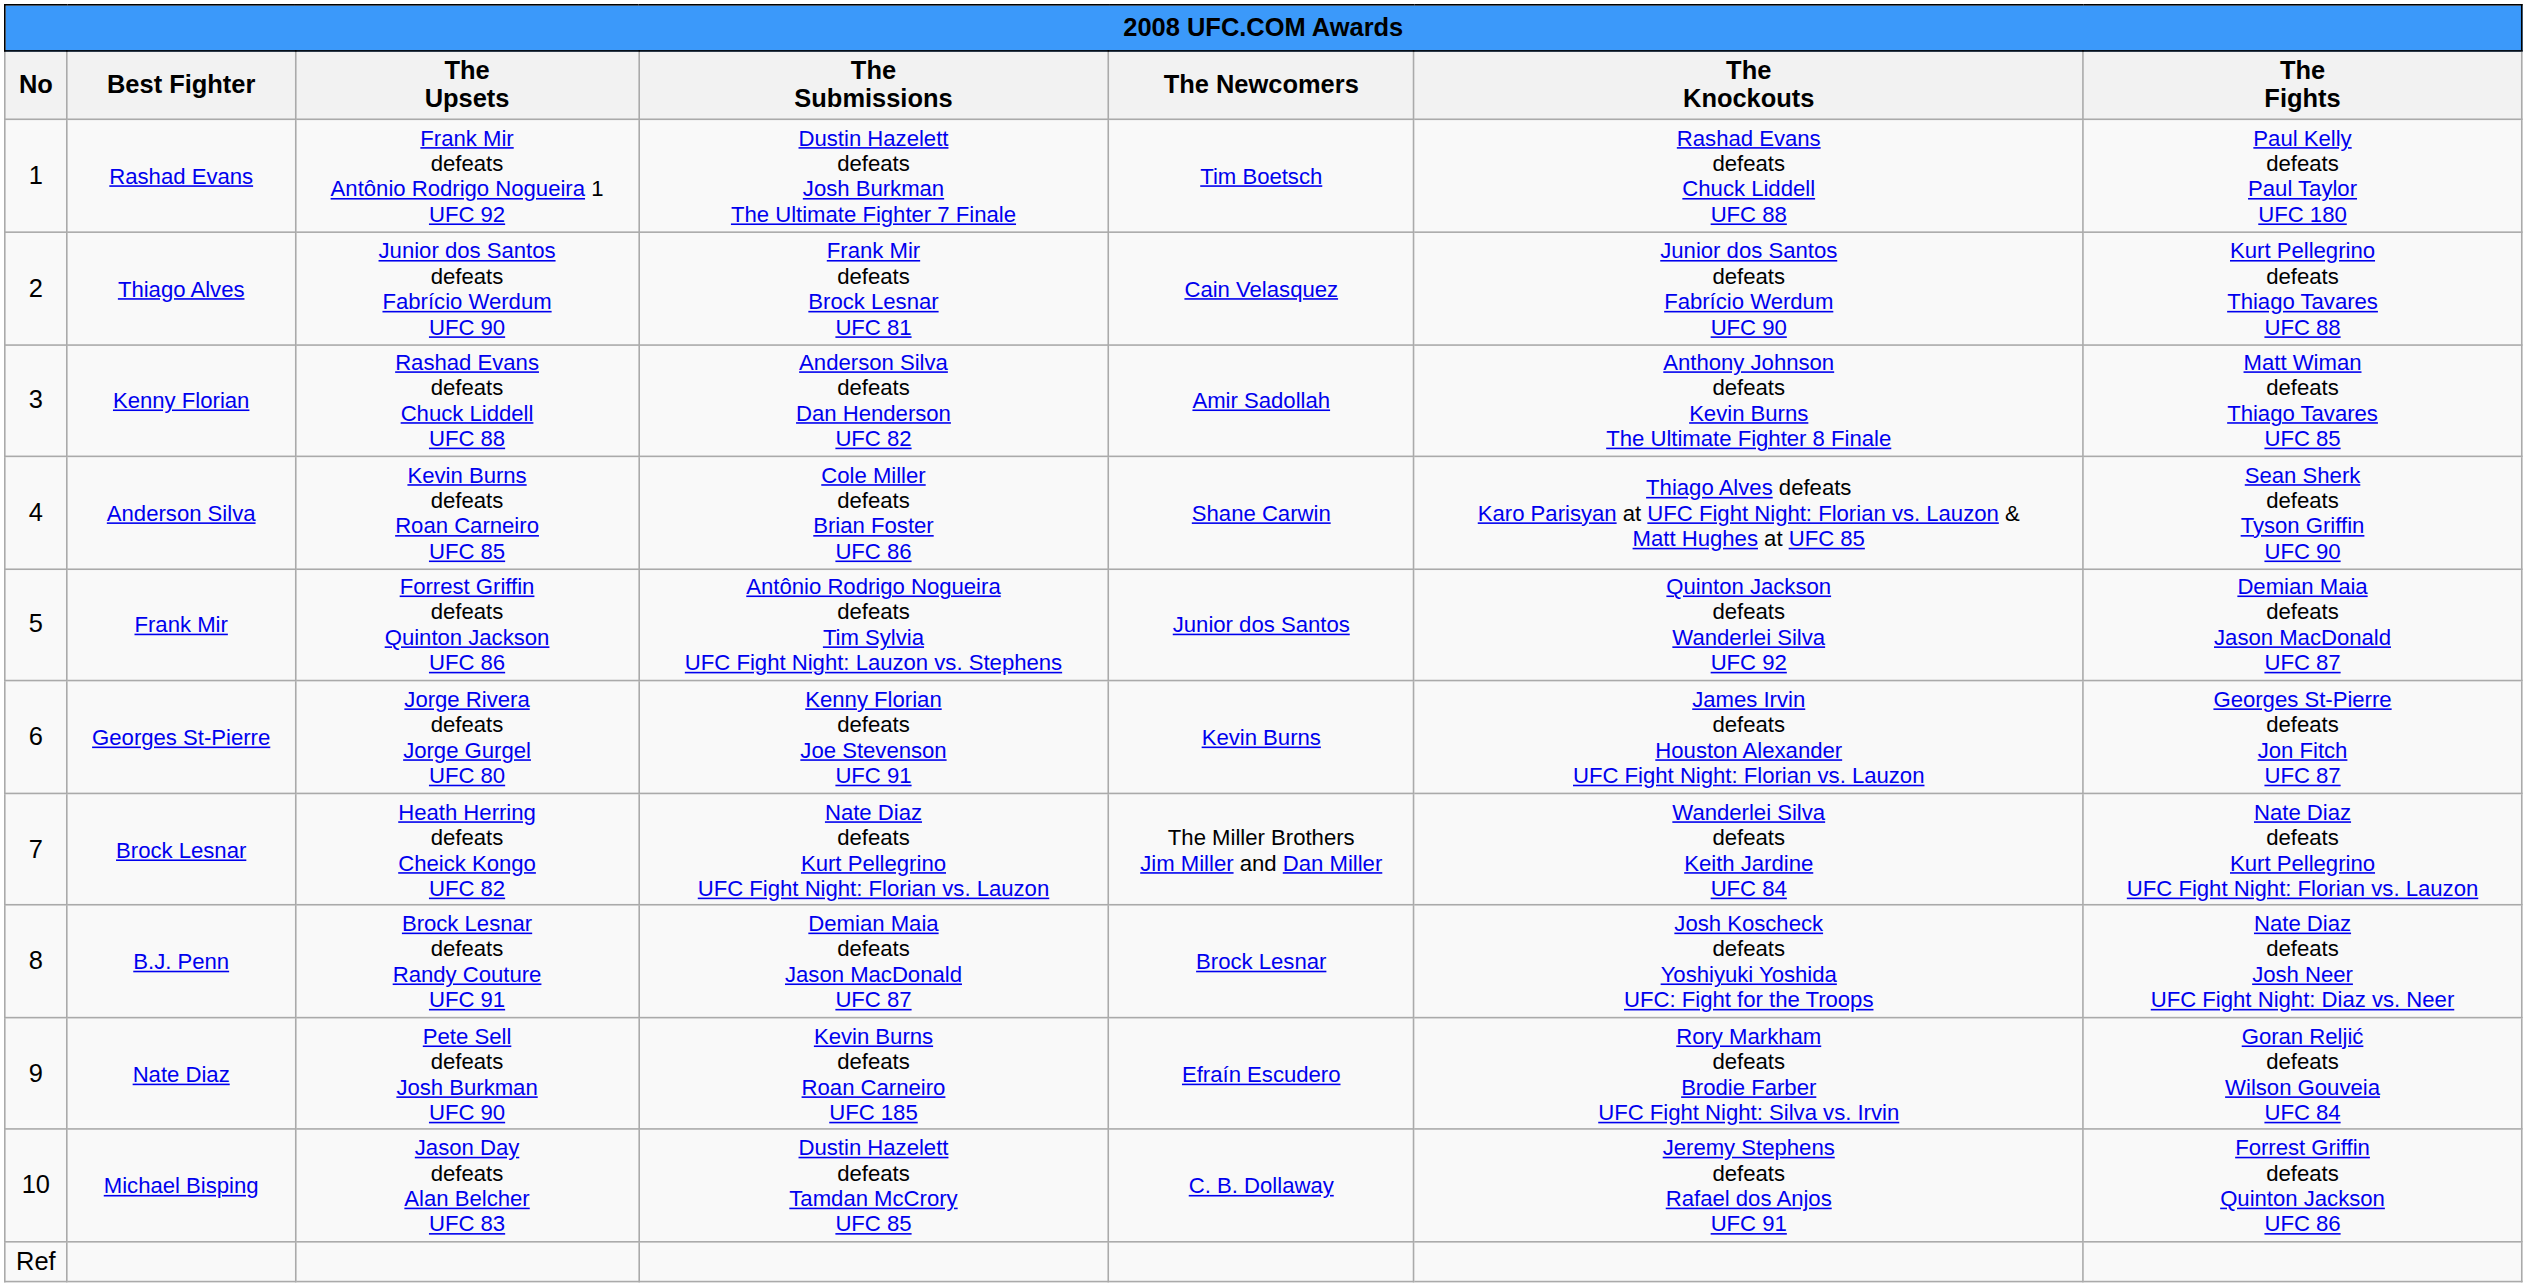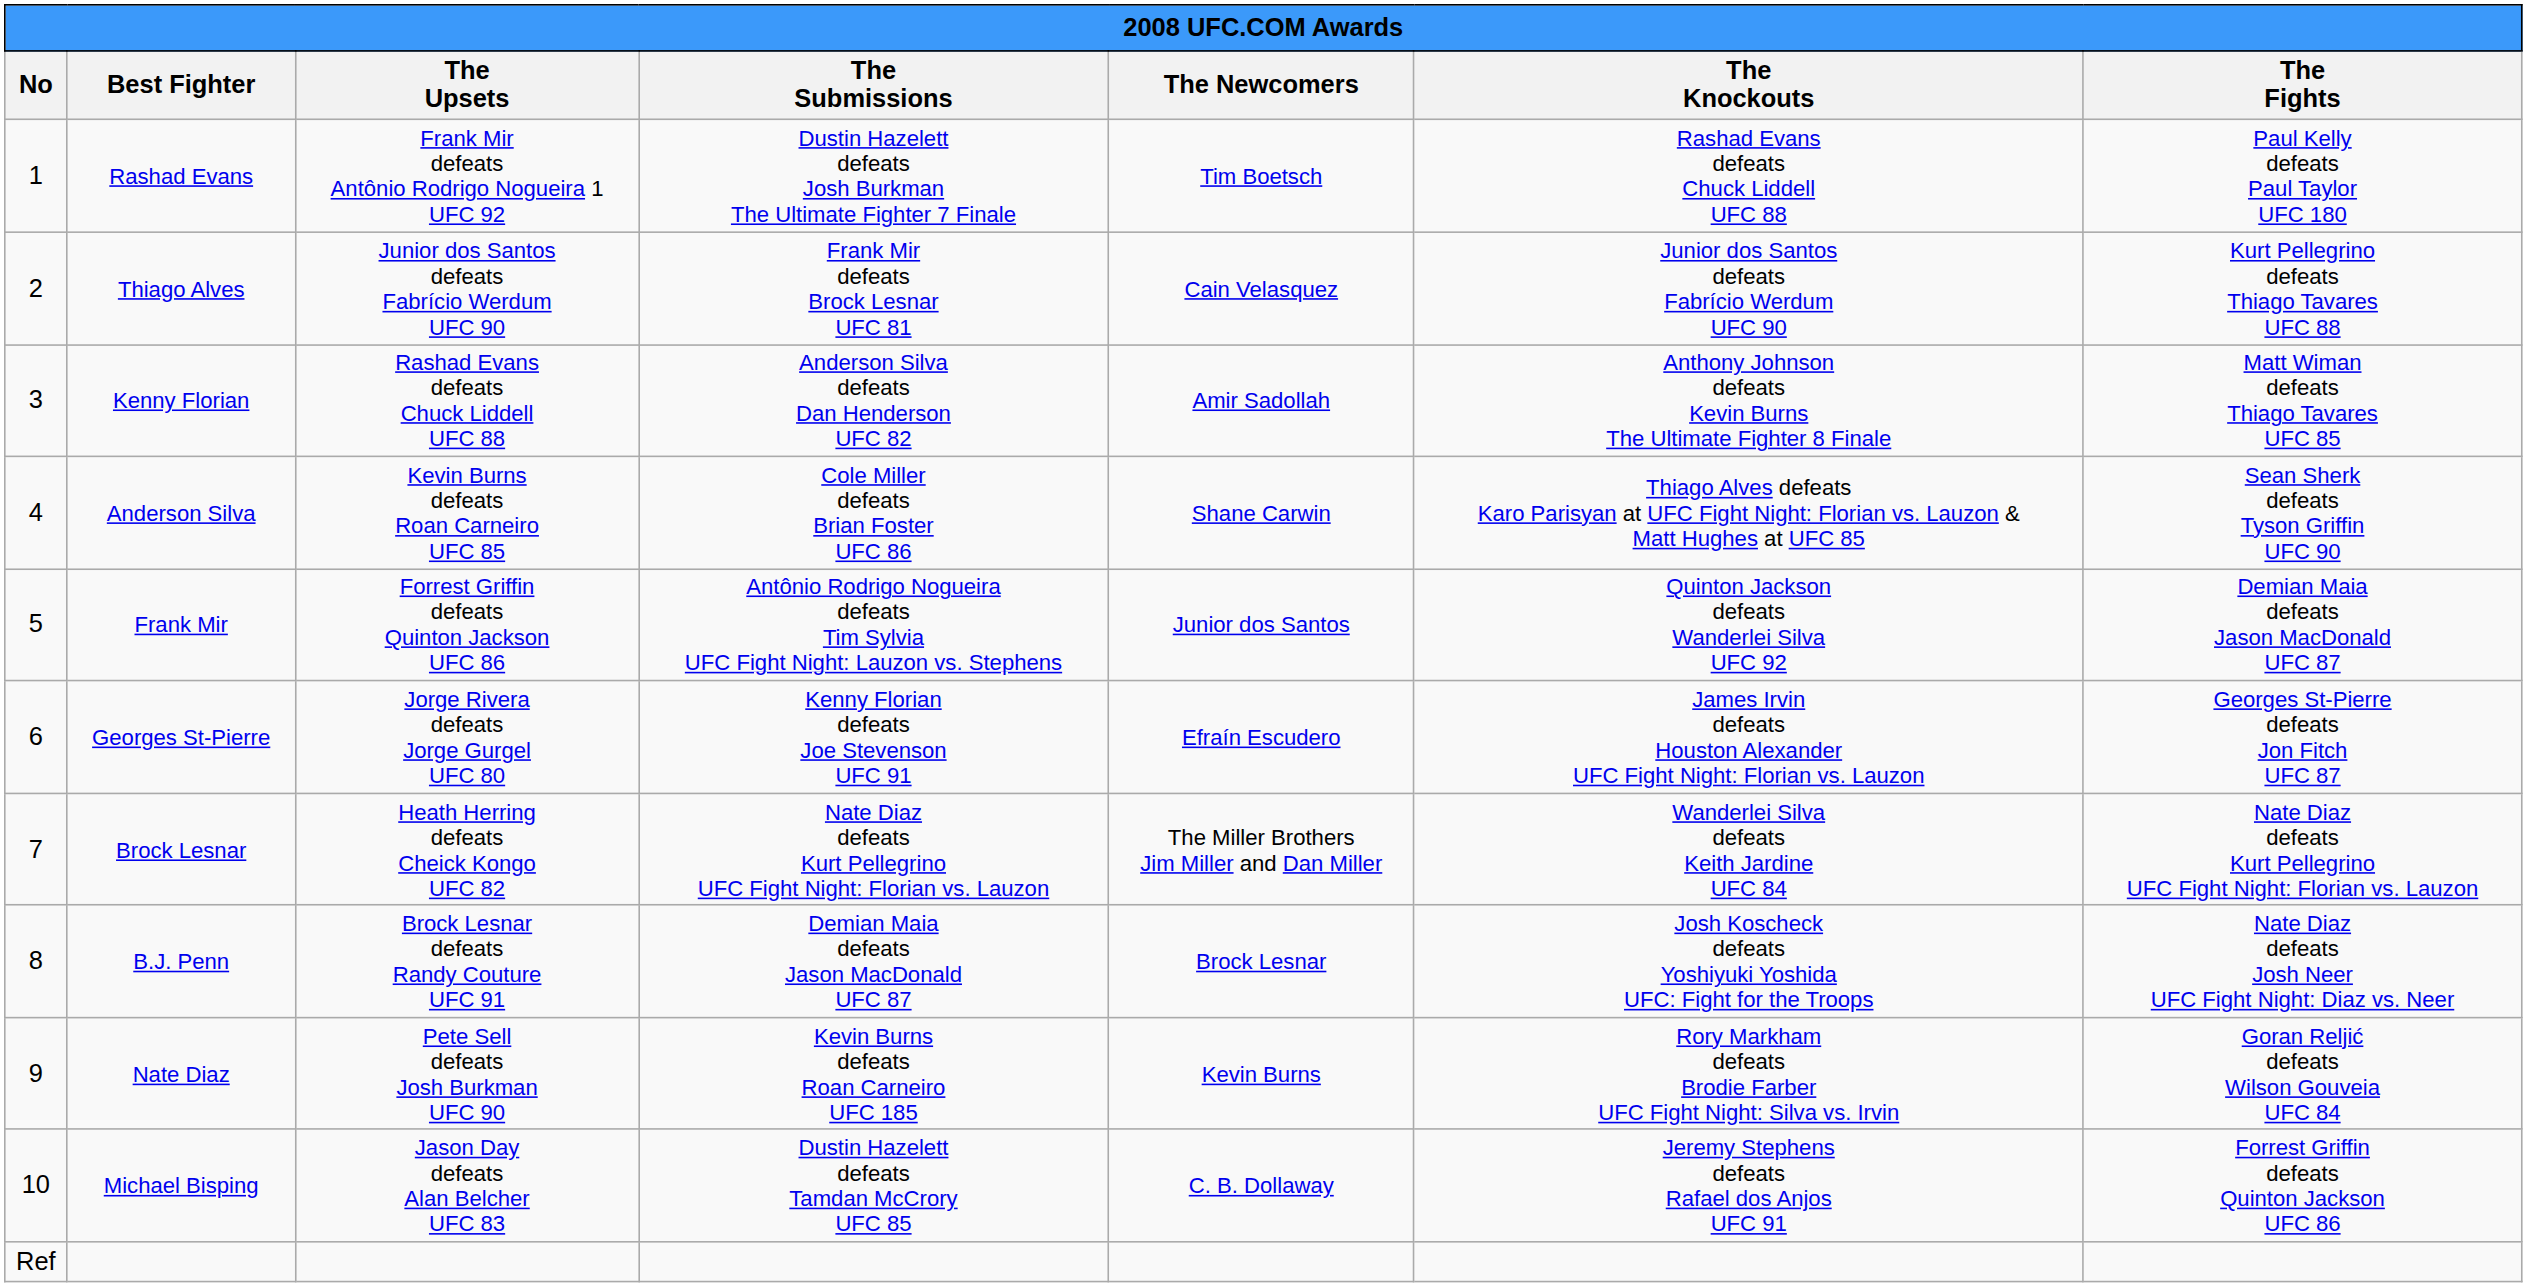(1261, 737) Kevin Burns -> (1261, 737) Efraín Escudero
(1261, 1074) Efraín Escudero -> (1261, 1074) Kevin Burns
